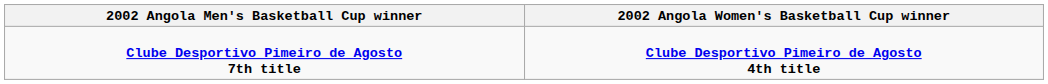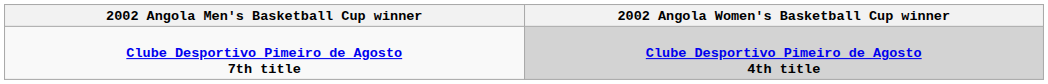(784, 61) no background -> (784, 61) lightgrey background
